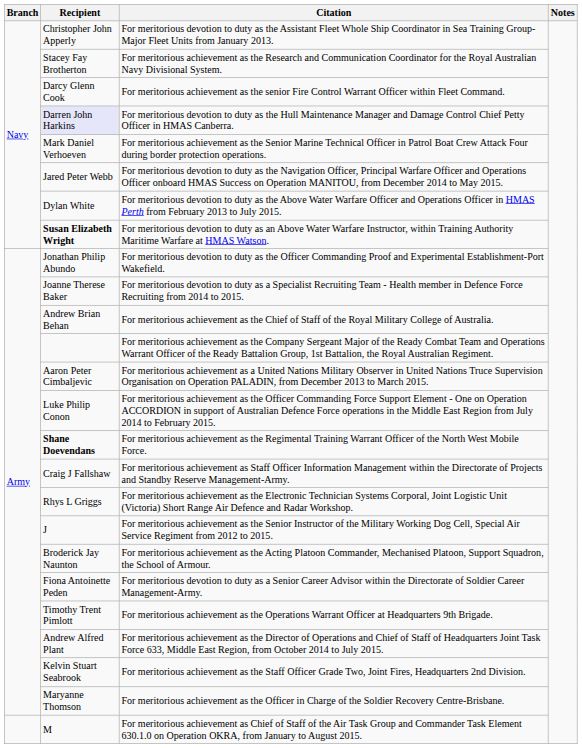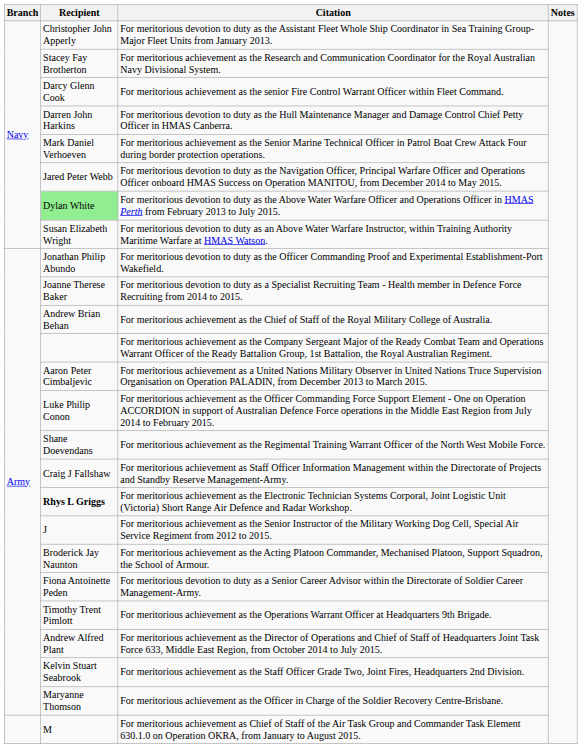(68, 120) lavender background -> (68, 120) no background
(69, 205) no background -> (69, 205) lightgreen background
(77, 234) bold -> (75, 234) normal
(69, 445) bold -> (68, 445) normal
(72, 502) normal -> (74, 502) bold
